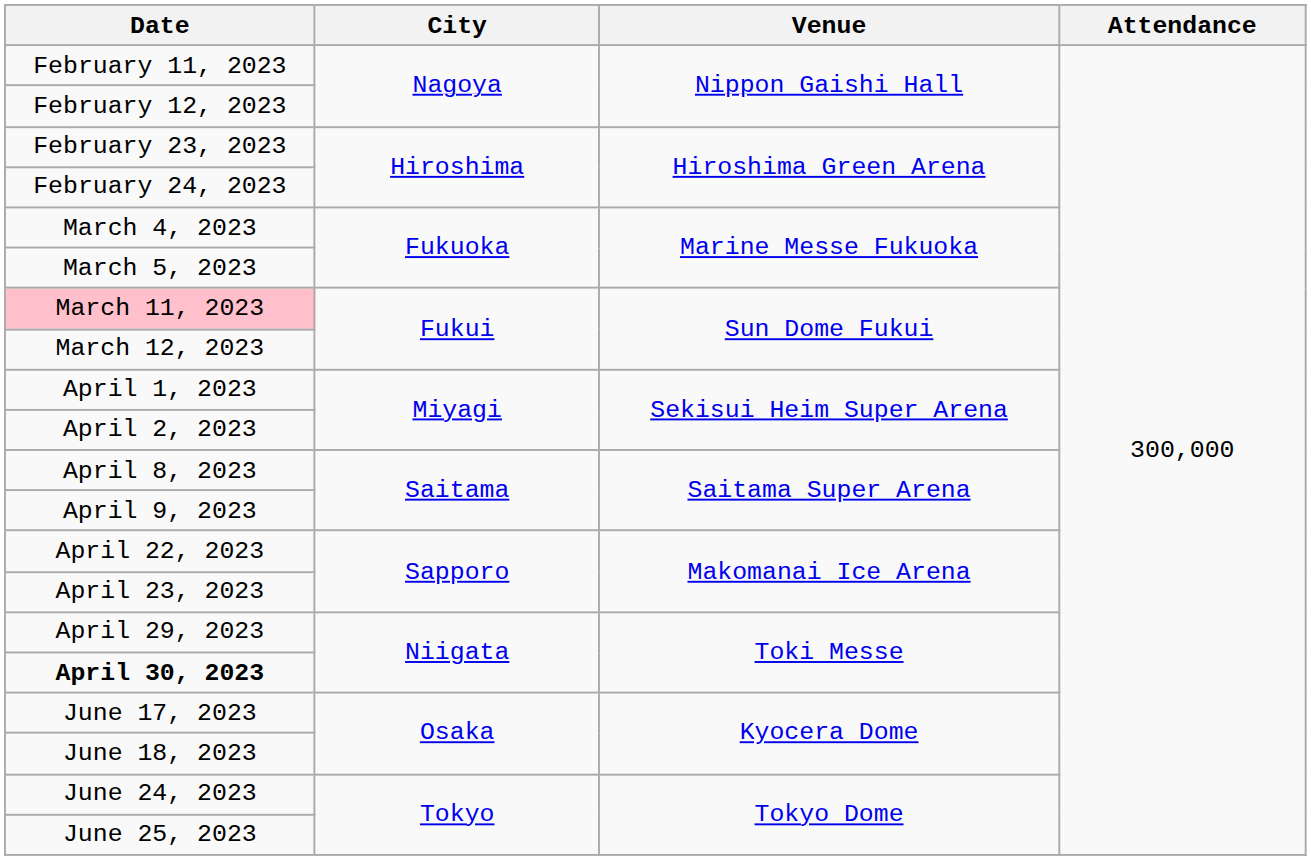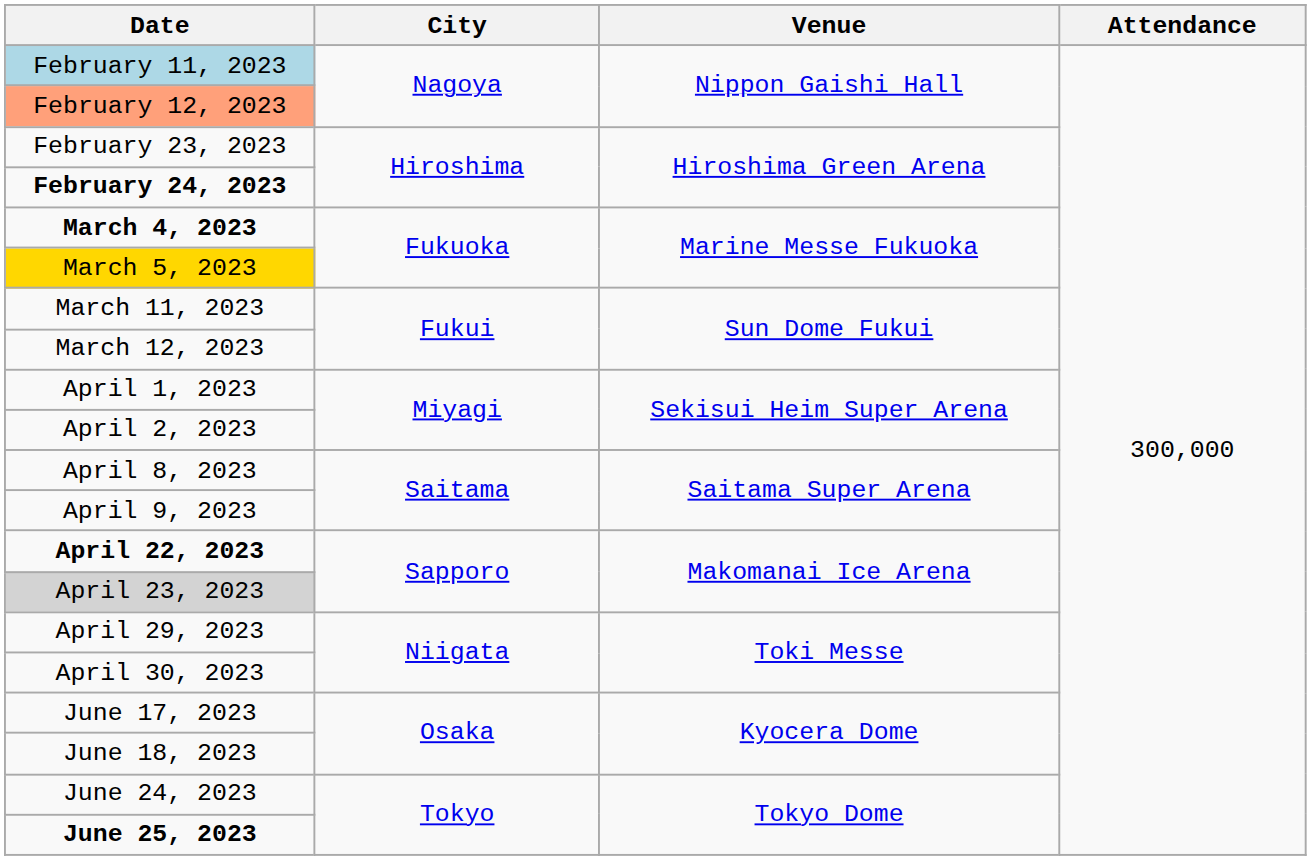(160, 66) no background -> (160, 66) lightblue background
(160, 106) no background -> (160, 106) lightsalmon background
(160, 187) normal -> (160, 187) bold
(160, 228) normal -> (160, 228) bold
(160, 268) no background -> (160, 268) gold background
(160, 308) pink background -> (160, 308) no background
(160, 551) normal -> (160, 551) bold
(160, 592) no background -> (160, 592) lightgrey background
(160, 673) bold -> (160, 673) normal
(160, 835) normal -> (160, 835) bold
